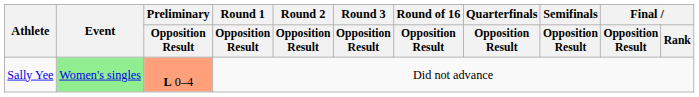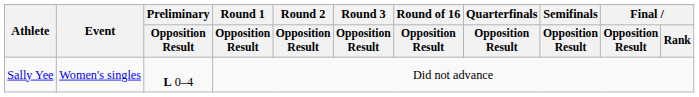(100, 75) lightgreen background -> (100, 75) no background
(178, 82) lightsalmon background -> (178, 82) no background
